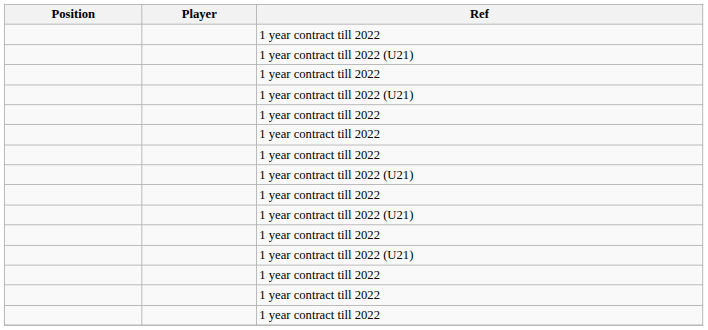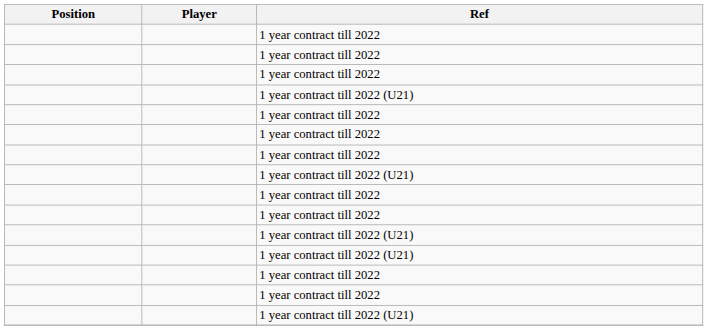(336, 54) 1 year contract till 2022 (U21) -> (320, 54) 1 year contract till 2022
(336, 214) 1 year contract till 2022 (U21) -> (320, 214) 1 year contract till 2022
(320, 235) 1 year contract till 2022 -> (336, 235) 1 year contract till 2022 (U21)
(320, 315) 1 year contract till 2022 -> (336, 315) 1 year contract till 2022 (U21)
